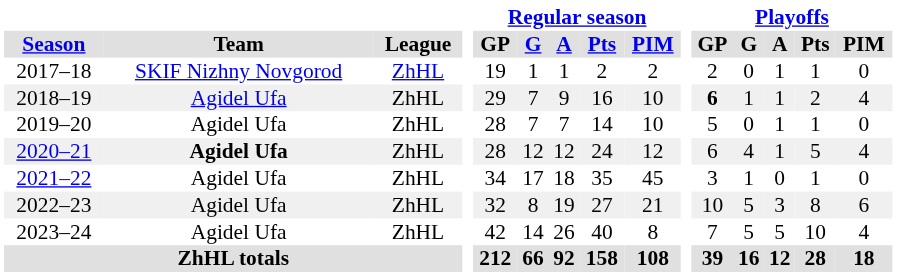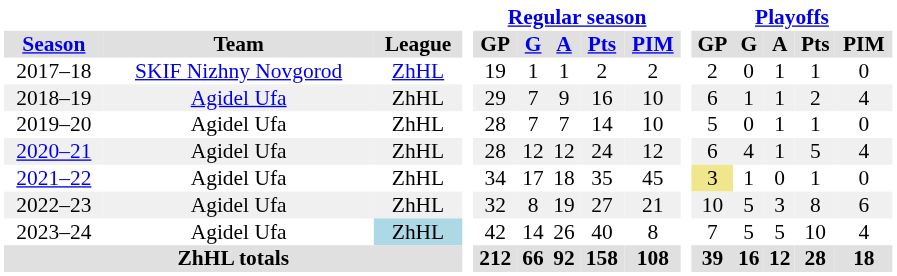(712, 97) bold -> (712, 97) normal
(239, 151) bold -> (239, 151) normal
(712, 178) no background -> (712, 178) khaki background
(418, 231) no background -> (418, 231) lightblue background
